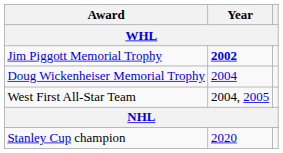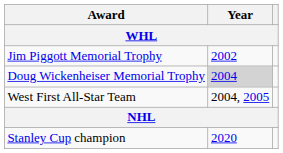(224, 55) bold -> (224, 55) normal
(224, 76) no background -> (224, 76) lightgrey background
